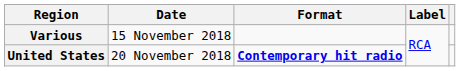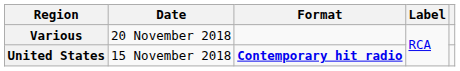(171, 35) 15 November 2018 -> (171, 35) 20 November 2018
(171, 55) 20 November 2018 -> (171, 55) 15 November 2018
